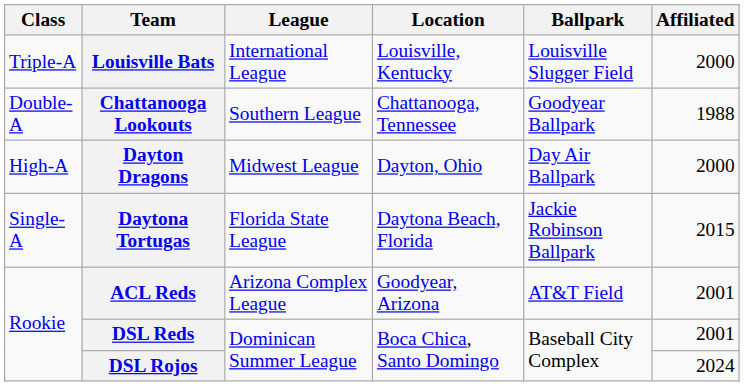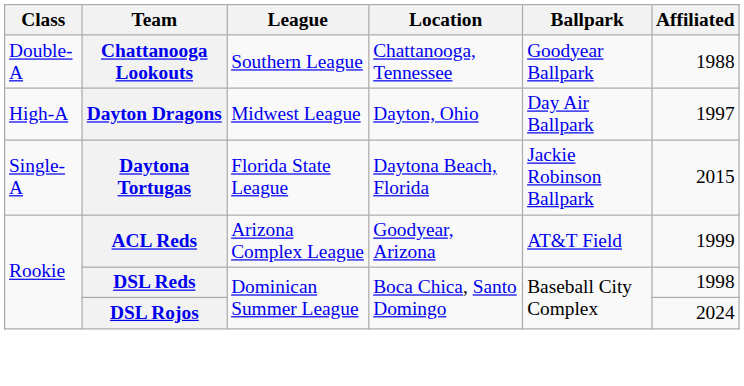- row: (153, 61)
(715, 166) 2000 -> (715, 113) 1997
(715, 293) 2001 -> (715, 240) 1999
(715, 334) 2001 -> (715, 282) 1998
